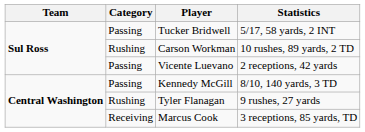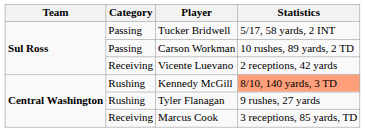(127, 48) Rushing -> (125, 48) Passing
(125, 65) Passing -> (131, 65) Receiving
(125, 83) Passing -> (127, 83) Rushing
(289, 83) no background -> (289, 83) lightsalmon background
